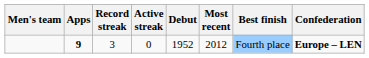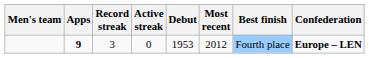(183, 44) 1952 -> (183, 44) 1953
